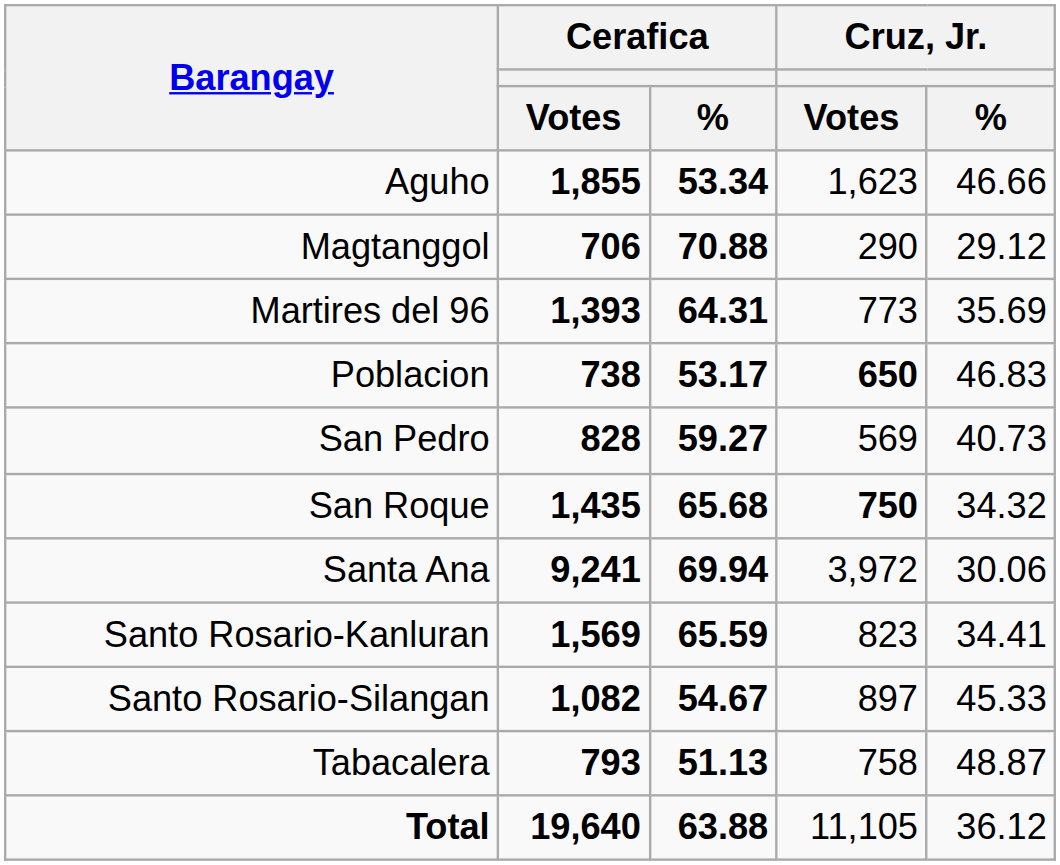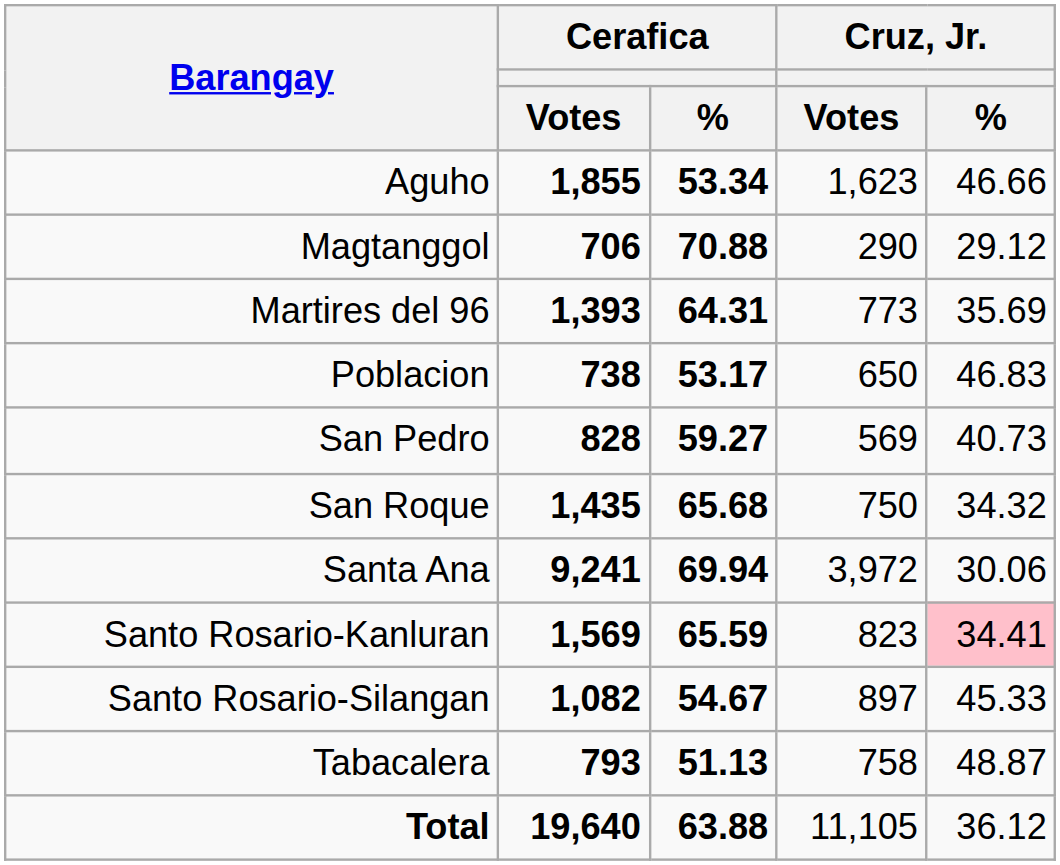(888, 375) bold -> (888, 375) normal
(888, 504) bold -> (888, 504) normal
(1002, 633) no background -> (1002, 633) pink background
